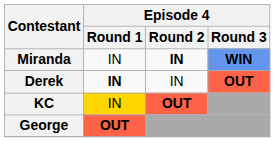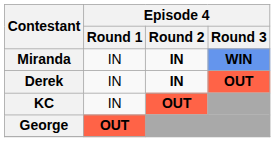(115, 81) bold -> (115, 81) normal
(177, 81) normal -> (177, 81) bold
(115, 103) gold background -> (115, 103) no background
